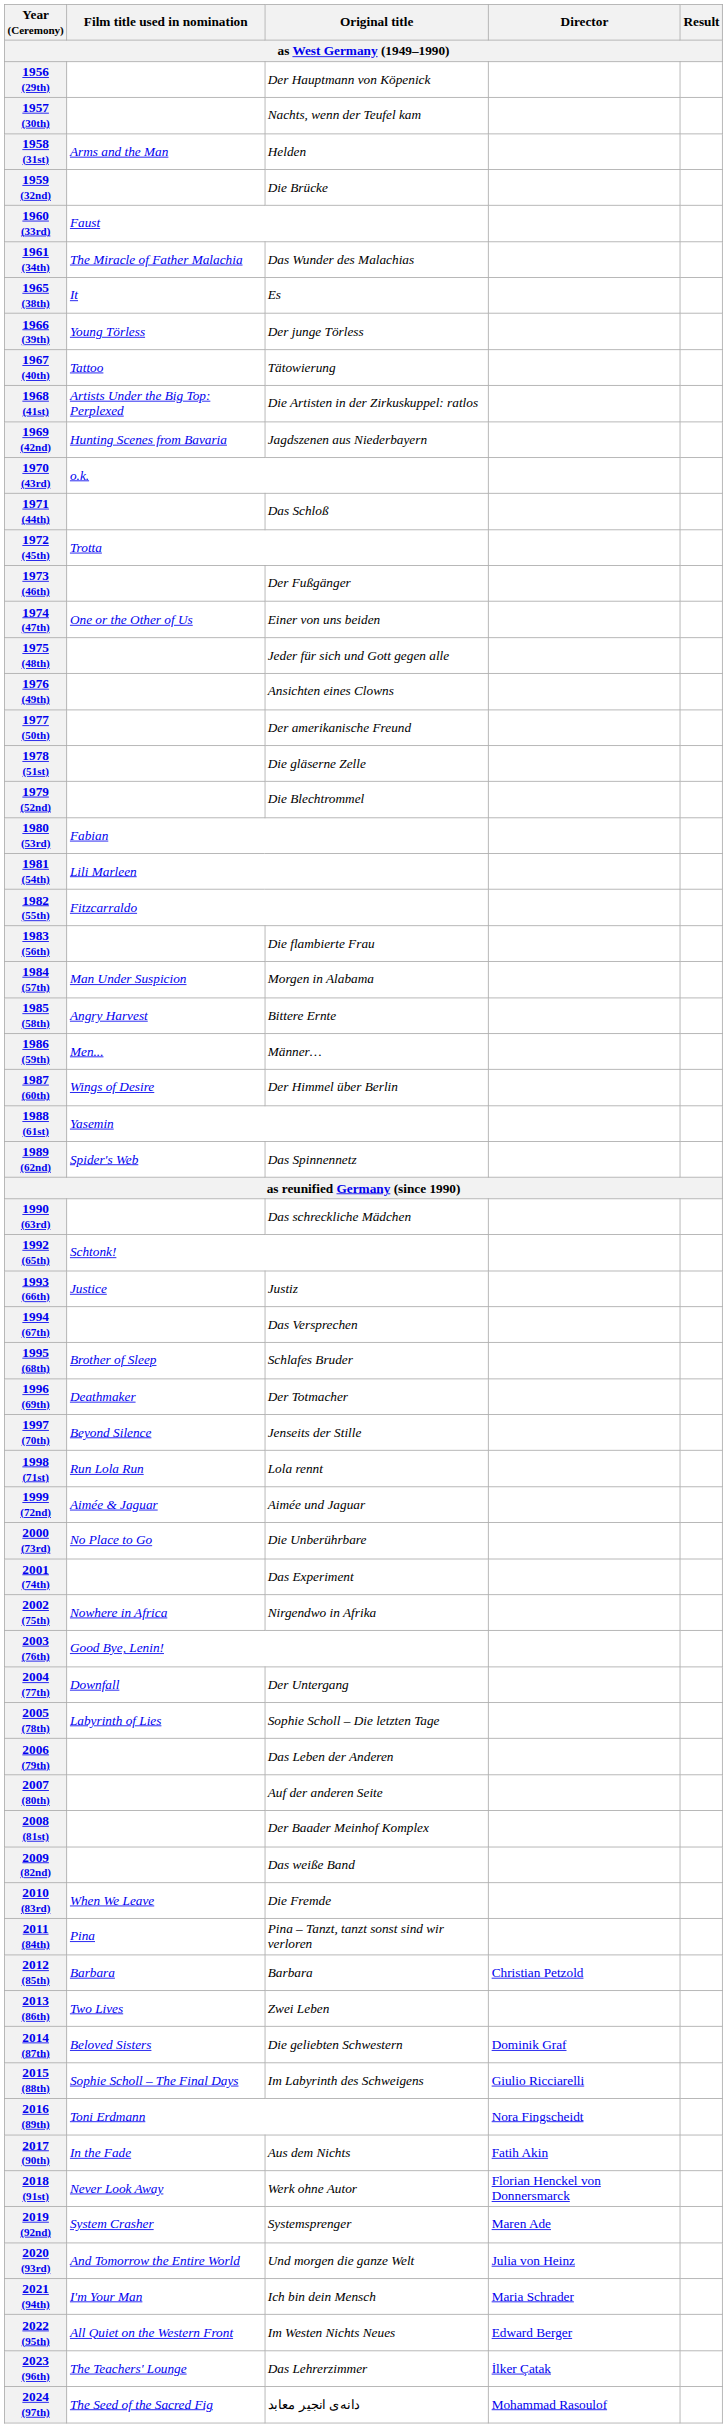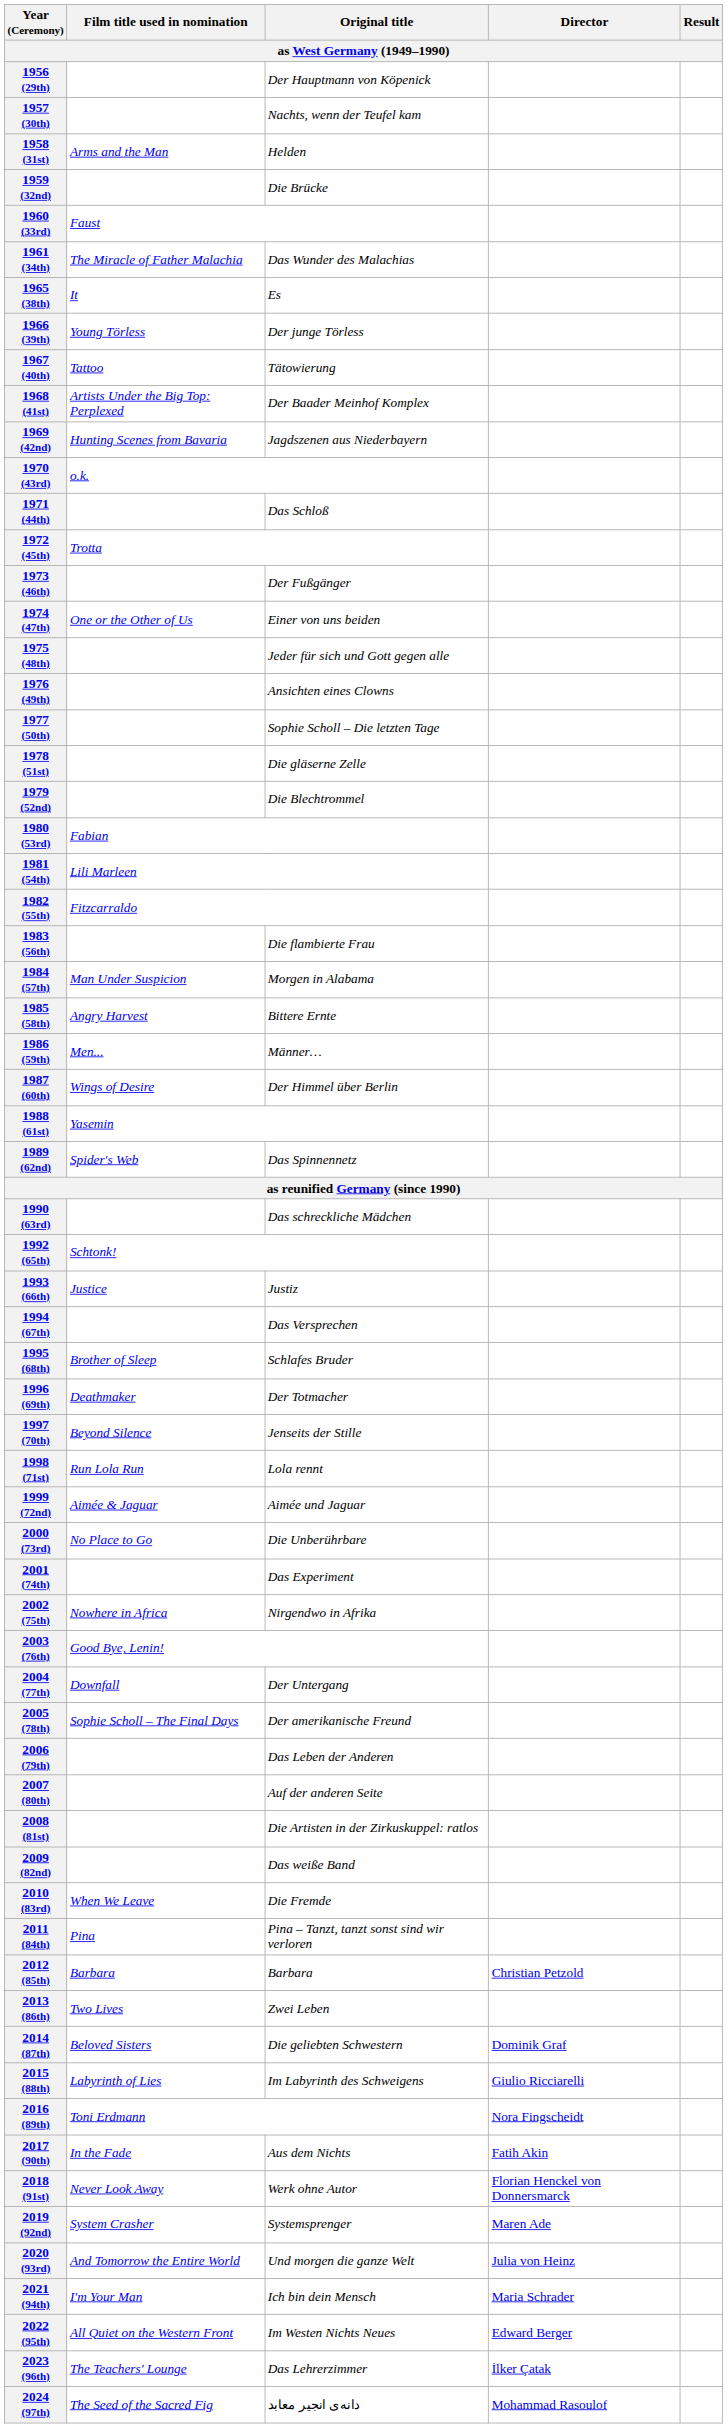(373, 403) Die Artisten in der Zirkuskuppel: ratlos -> (348, 403) Der Baader Meinhof Komplex
(339, 727) Der amerikanische Freund -> (354, 727) Sophie Scholl – Die letzten Tage
(116, 1720) Labyrinth of Lies -> (154, 1720) Sophie Scholl – The Final Days
(354, 1720) Sophie Scholl – Die letzten Tage -> (339, 1720) Der amerikanische Freund
(348, 1828) Der Baader Meinhof Komplex -> (373, 1828) Die Artisten in der Zirkuskuppel: ratlos
(154, 2080) Sophie Scholl – The Final Days -> (116, 2080) Labyrinth of Lies
